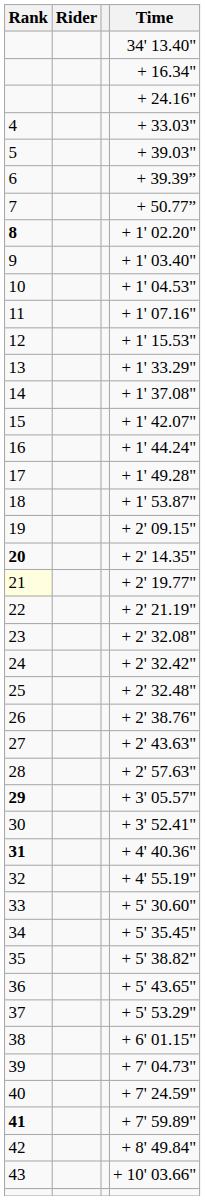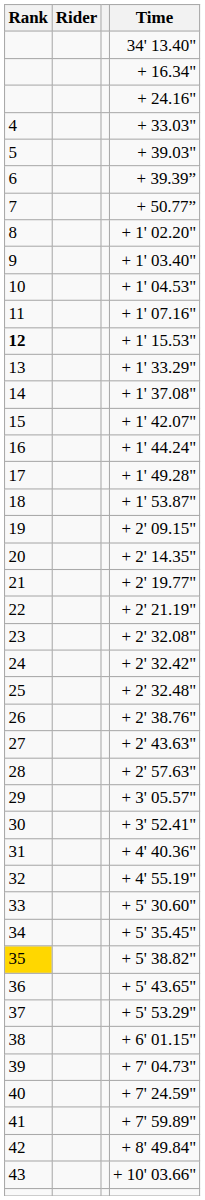(13, 233) bold -> (13, 233) normal
(17, 340) normal -> (17, 340) bold
(17, 555) bold -> (17, 555) normal
(17, 582) lightyellow background -> (17, 582) no background
(17, 797) bold -> (17, 797) normal
(17, 851) bold -> (17, 851) normal
(17, 959) no background -> (17, 959) gold background
(17, 1120) bold -> (17, 1120) normal
